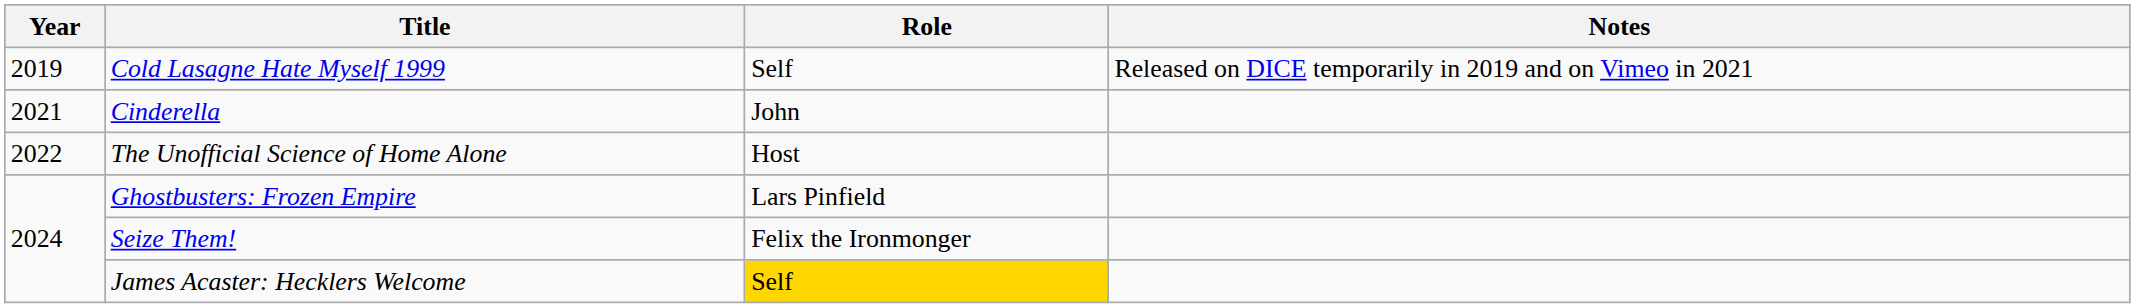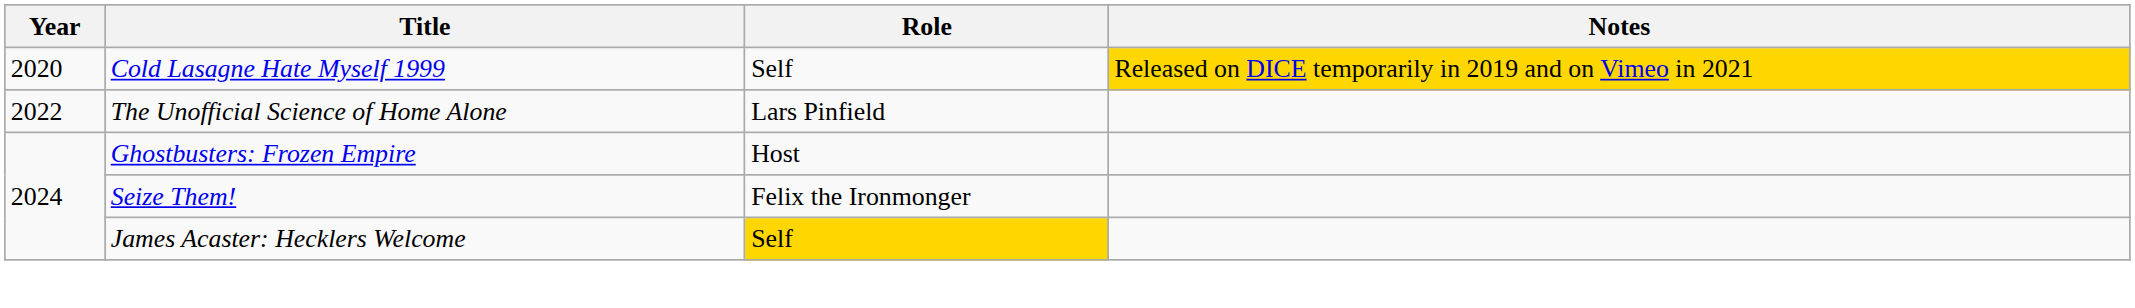(37, 68) 2019 -> (37, 68) 2020
(1434, 68) no background -> (1434, 68) gold background
- row: (165, 111)
(776, 153) Host -> (818, 111) Lars Pinfield
(818, 196) Lars Pinfield -> (776, 153) Host
